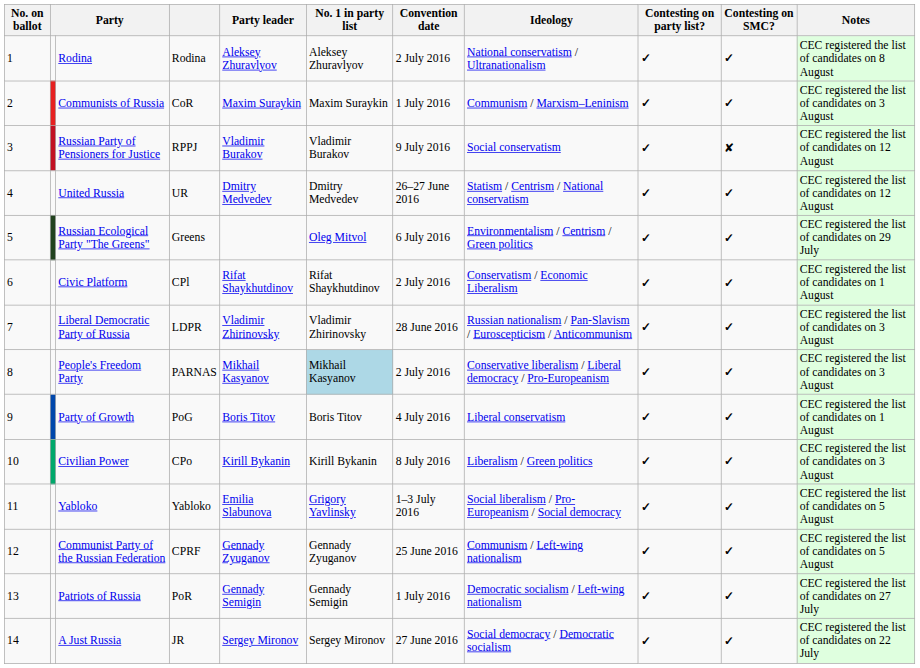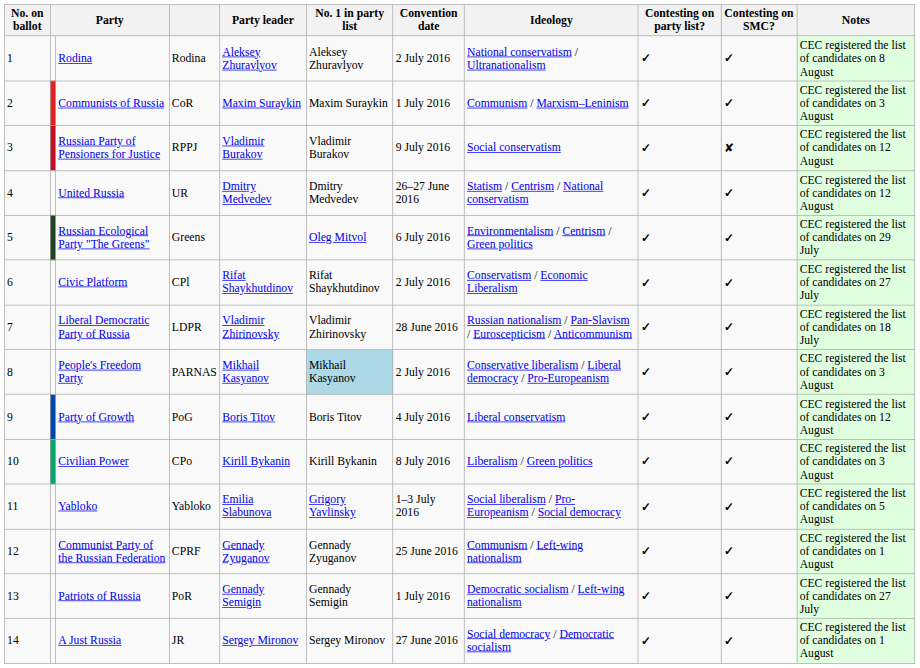(853, 282) CEC registered the list of candidates on 1 August -> (853, 282) CEC registered the list of candidates on 27 July
(853, 327) CEC registered the list of candidates on 3 August -> (853, 327) CEC registered the list of candidates on 18 July
(853, 416) CEC registered the list of candidates on 1 August -> (853, 416) CEC registered the list of candidates on 12 August
(853, 551) CEC registered the list of candidates on 5 August -> (853, 551) CEC registered the list of candidates on 1 August
(853, 641) CEC registered the list of candidates on 22 July -> (853, 641) CEC registered the list of candidates on 1 August
